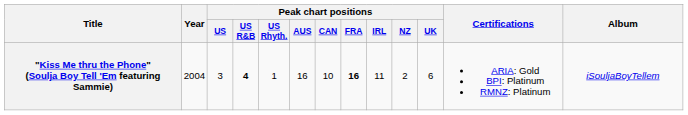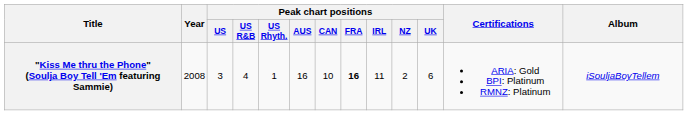(194, 76) 2004 -> (194, 76) 2008
(246, 76) bold -> (246, 76) normal
